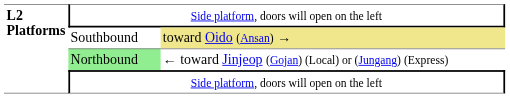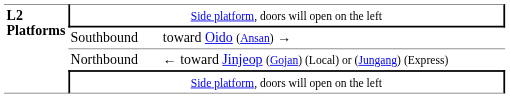(227, 37) khaki background -> (227, 37) no background
(104, 59) lightgreen background -> (104, 59) no background
